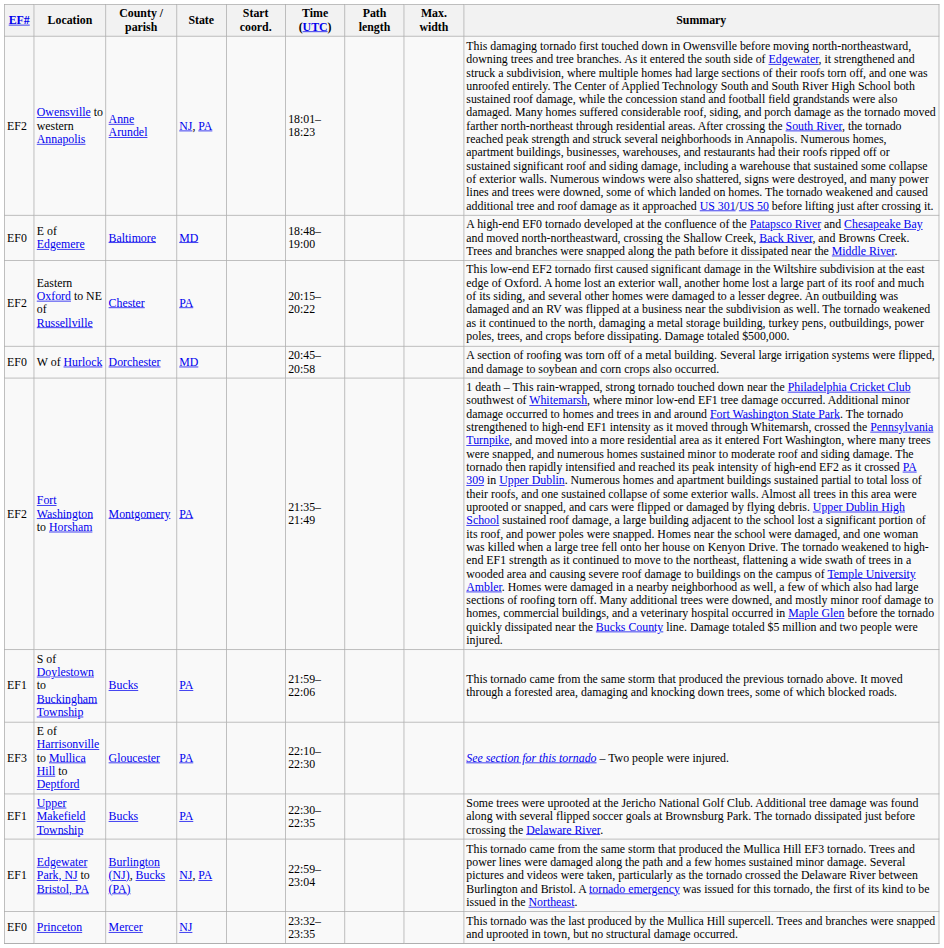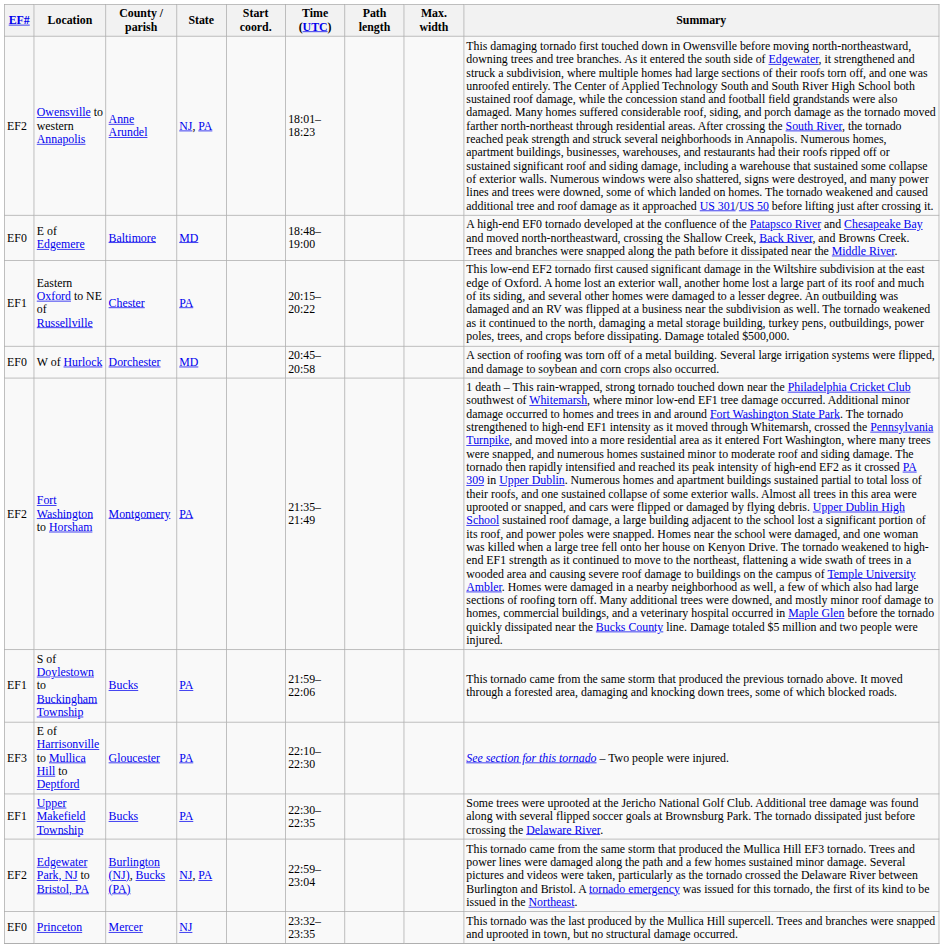(17, 303) EF2 -> (17, 303) EF1
(17, 875) EF1 -> (17, 875) EF2
